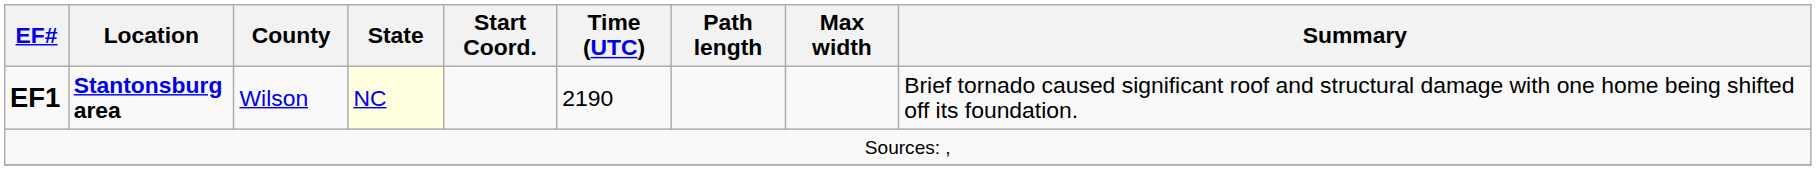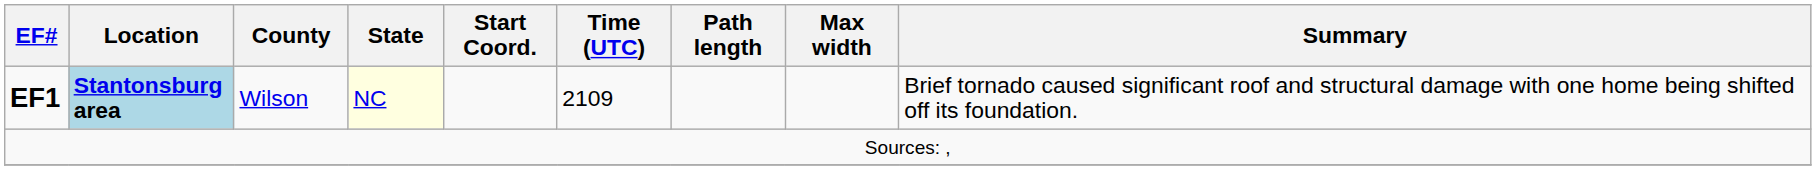(148, 97) no background -> (148, 97) lightblue background
(588, 97) 2190 -> (588, 97) 2109
